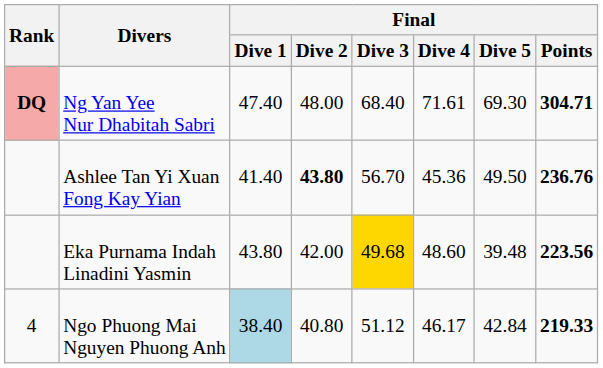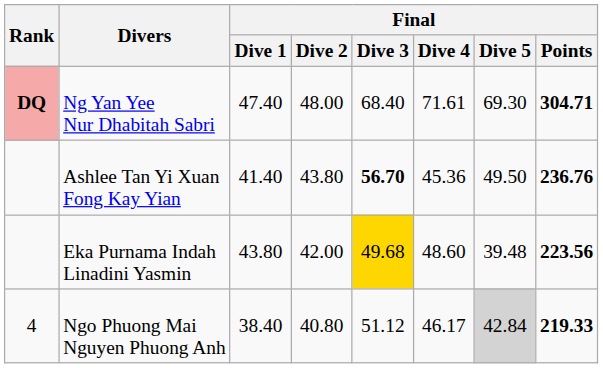(322, 177) bold -> (322, 177) normal
(383, 177) normal -> (383, 177) bold
(261, 325) lightblue background -> (261, 325) no background
(505, 325) no background -> (505, 325) lightgrey background
